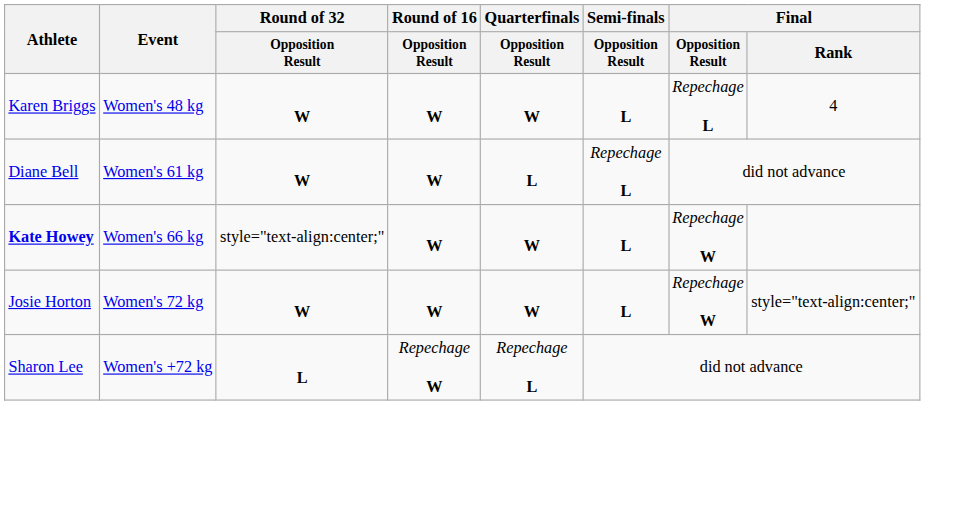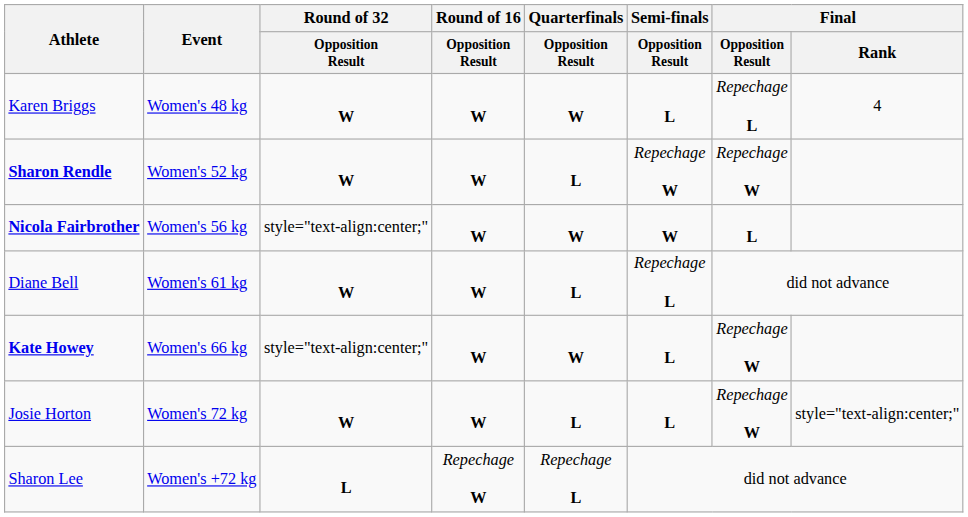+ row: (60, 172)
+ row: (74, 227)
(532, 312) W -> (576, 423) L
